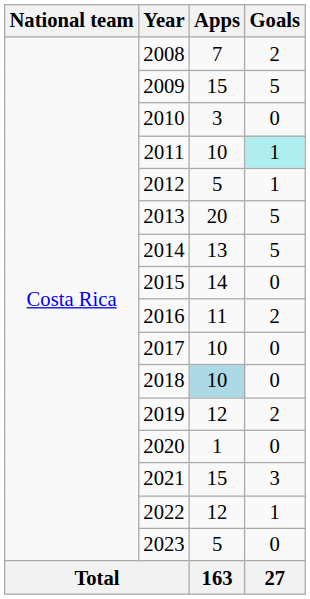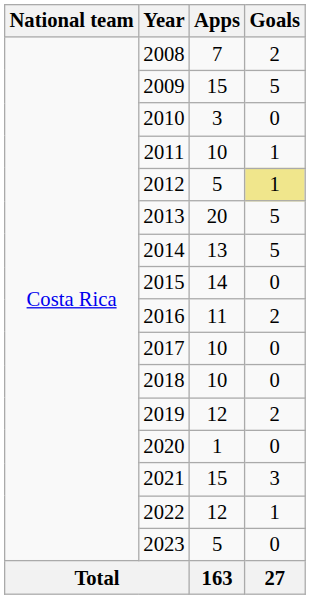(275, 151) paleturquoise background -> (275, 151) no background
(275, 184) no background -> (275, 184) khaki background
(217, 380) lightblue background -> (217, 380) no background
